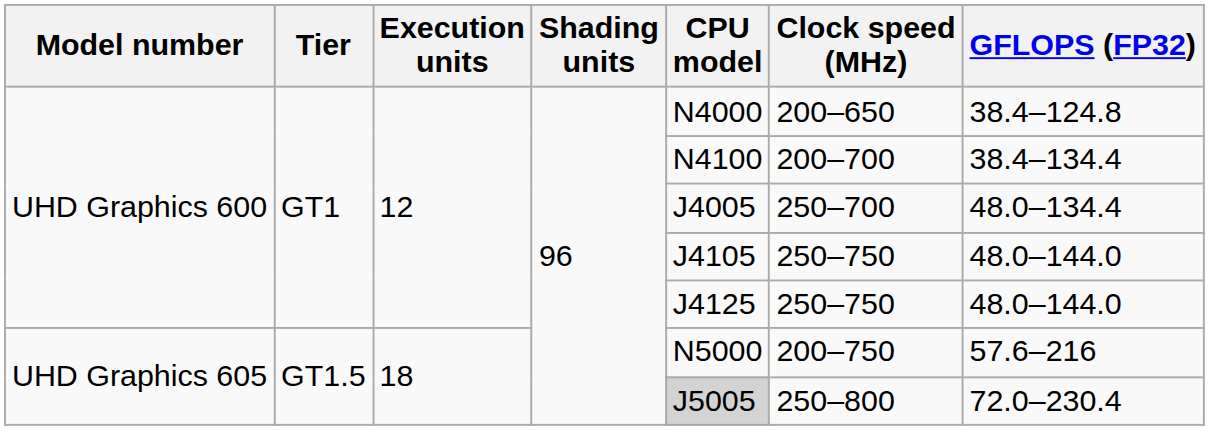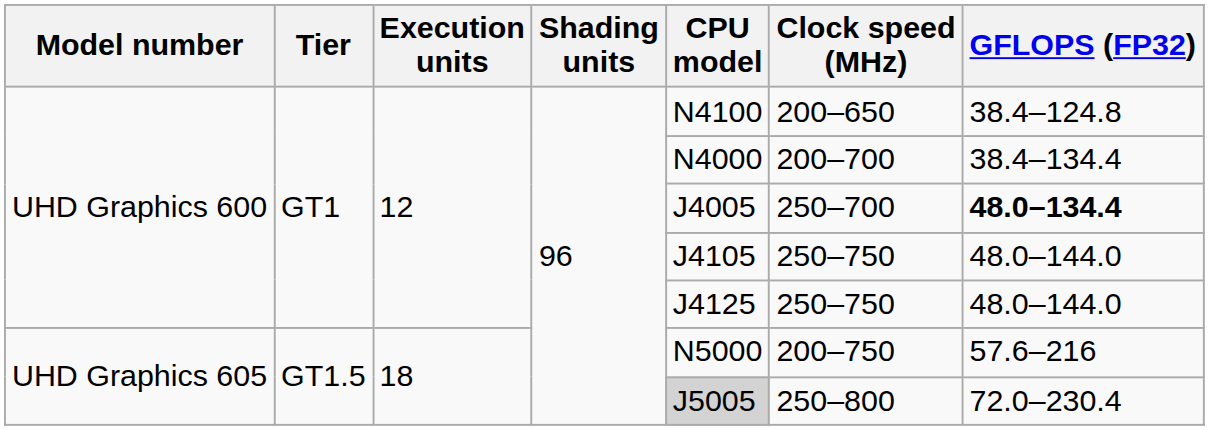(718, 111) N4000 -> (718, 111) N4100
(718, 159) N4100 -> (718, 159) N4000
(1046, 207) normal -> (1046, 207) bold
